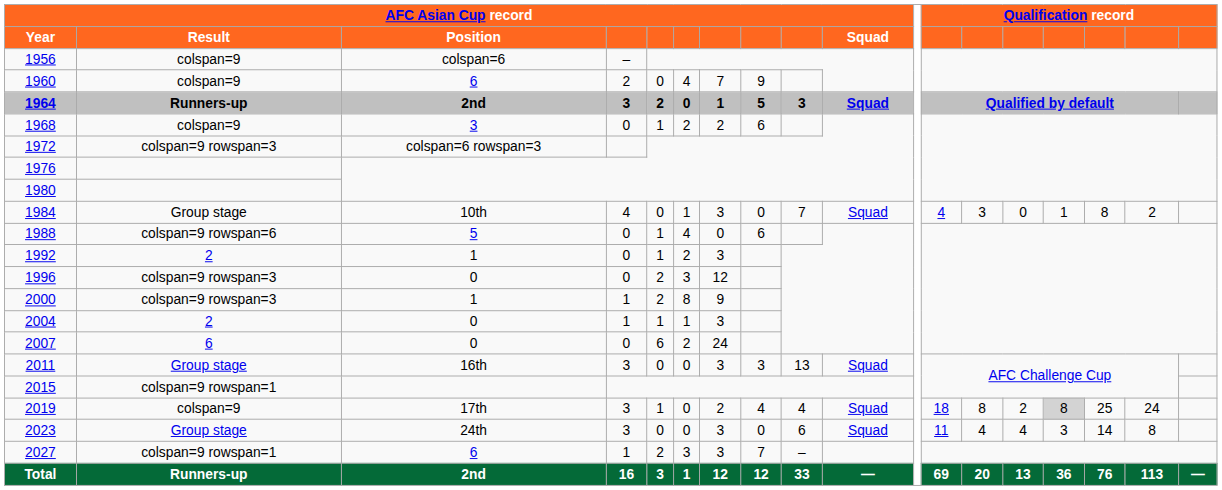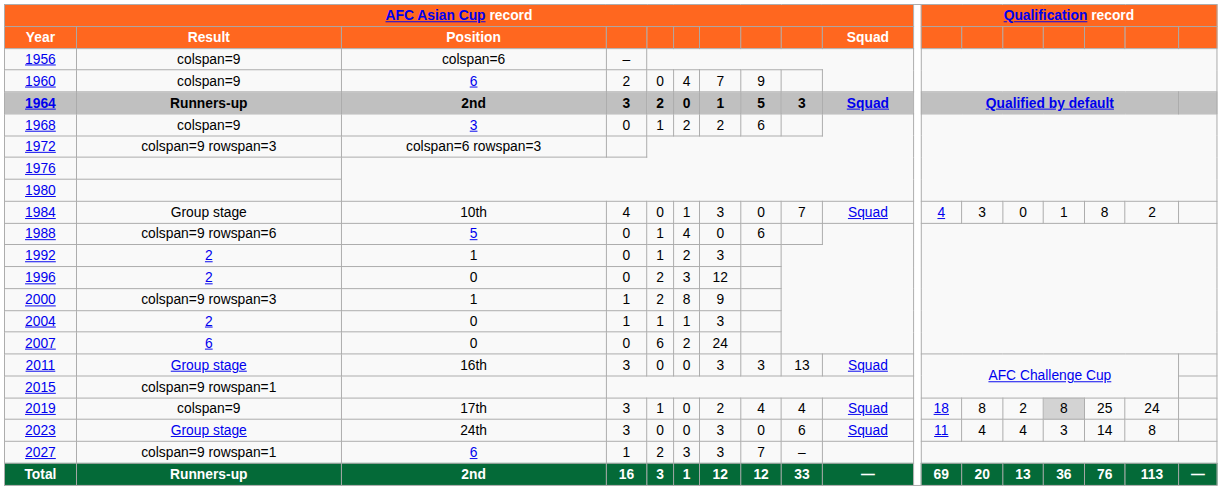(209, 278) colspan=9 rowspan=3 -> (209, 278) 2
